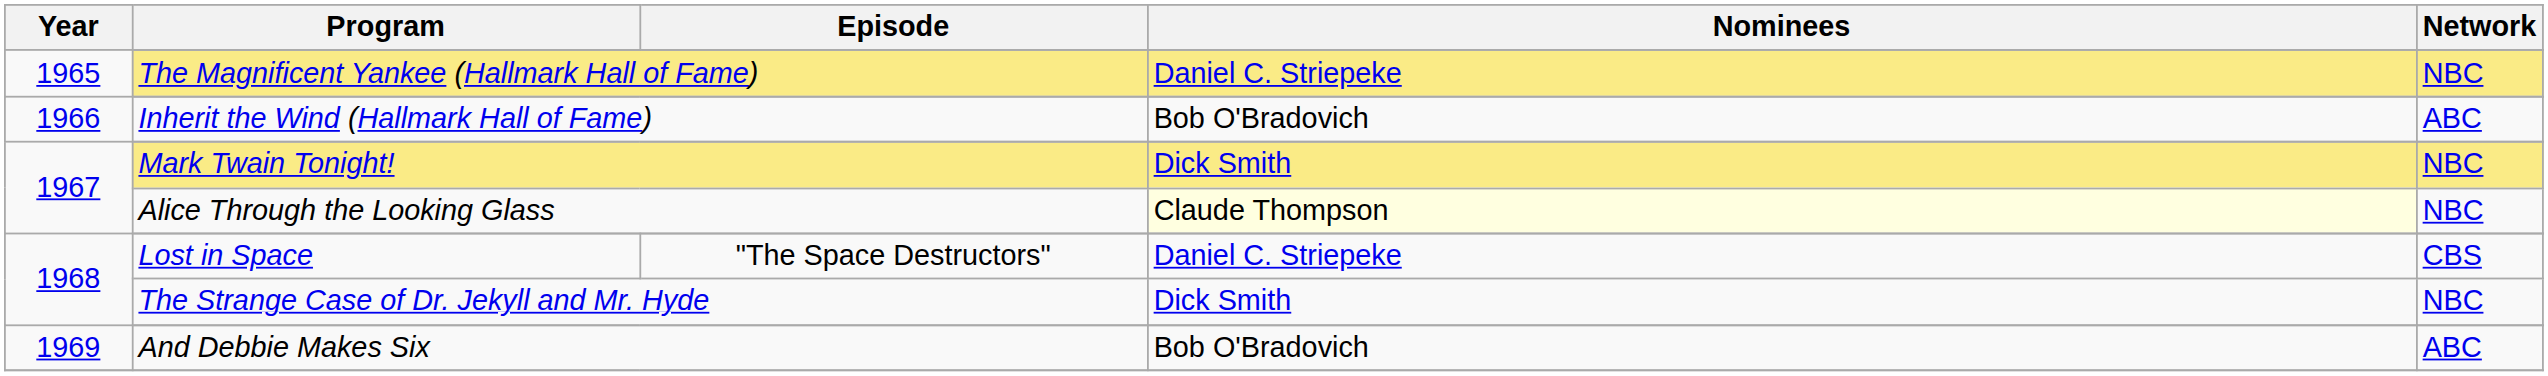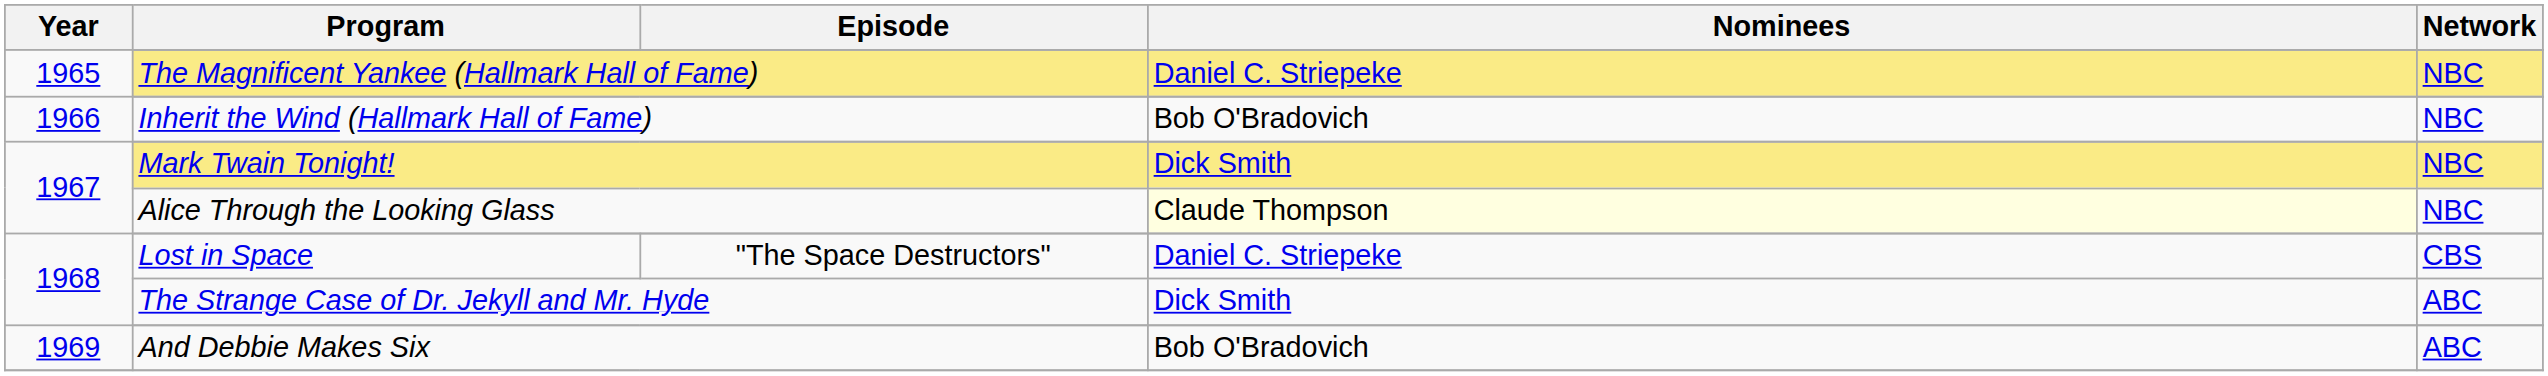(2452, 118) ABC -> (2453, 118) NBC
(2453, 301) NBC -> (2452, 301) ABC
